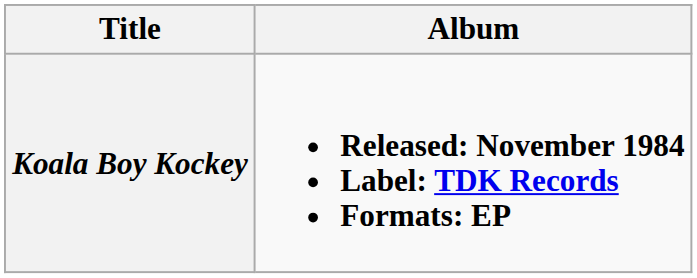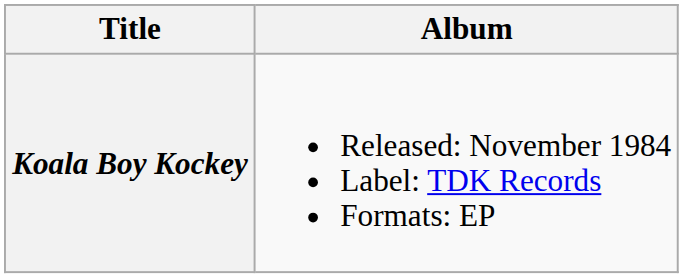(473, 181) bold -> (467, 181) normal
